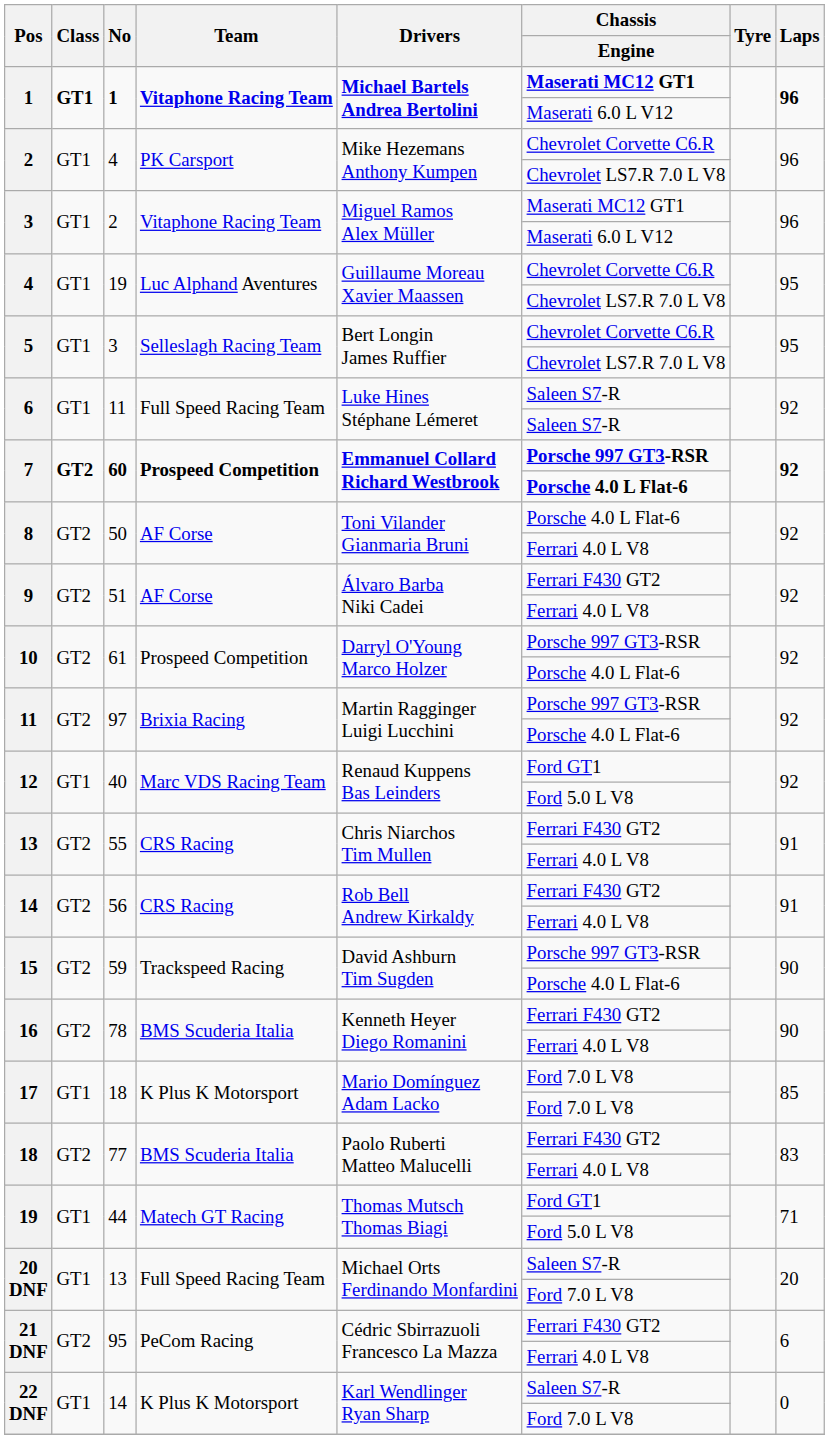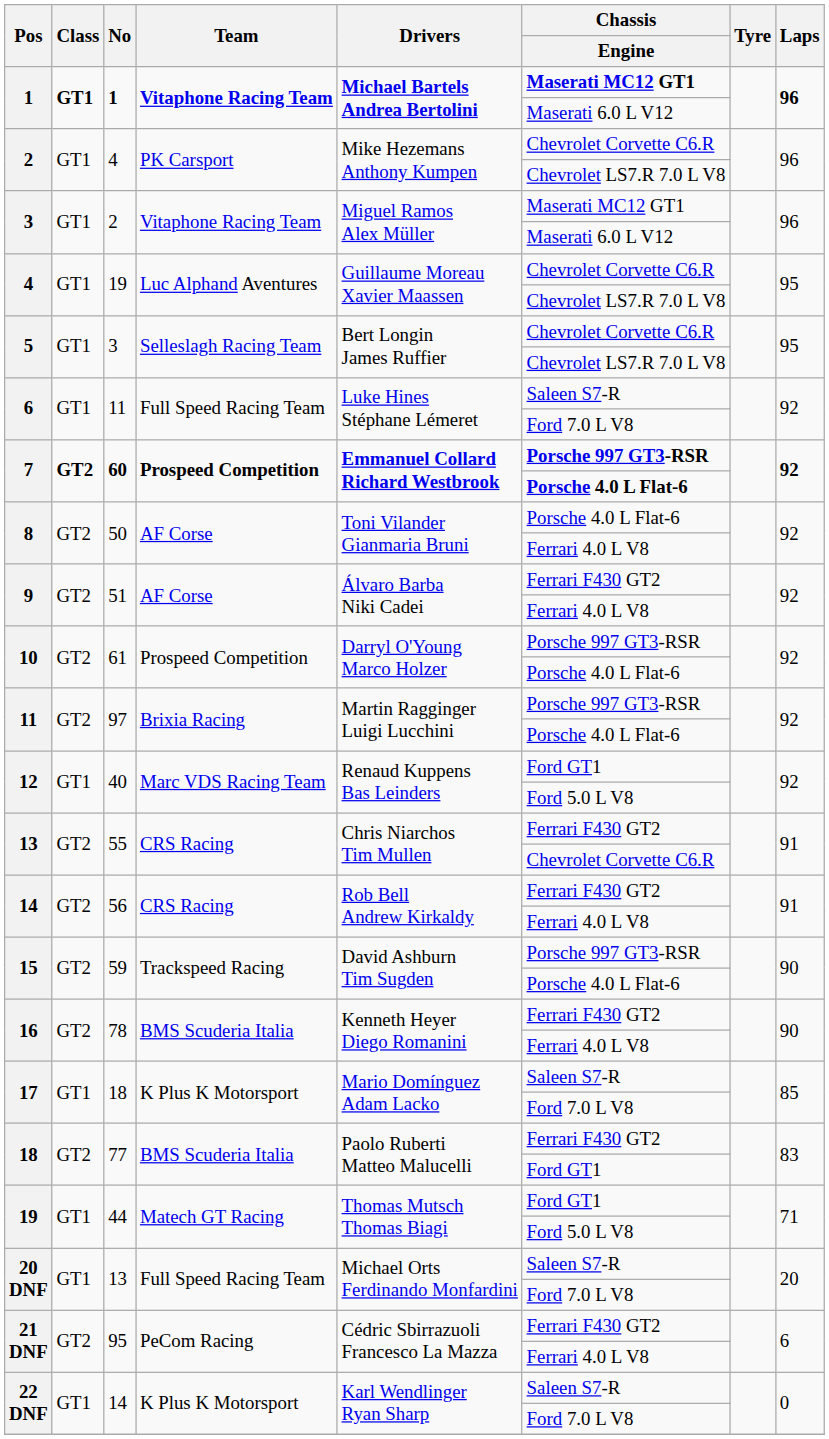(573, 424) Saleen S7-R -> (580, 424) Ford 7.0 L V8
(588, 859) Ferrari 4.0 L V8 -> (620, 859) Chevrolet Corvette C6.R
(580, 1076) Ford 7.0 L V8 -> (573, 1076) Saleen S7-R
(588, 1170) Ferrari 4.0 L V8 -> (564, 1170) Ford GT1
